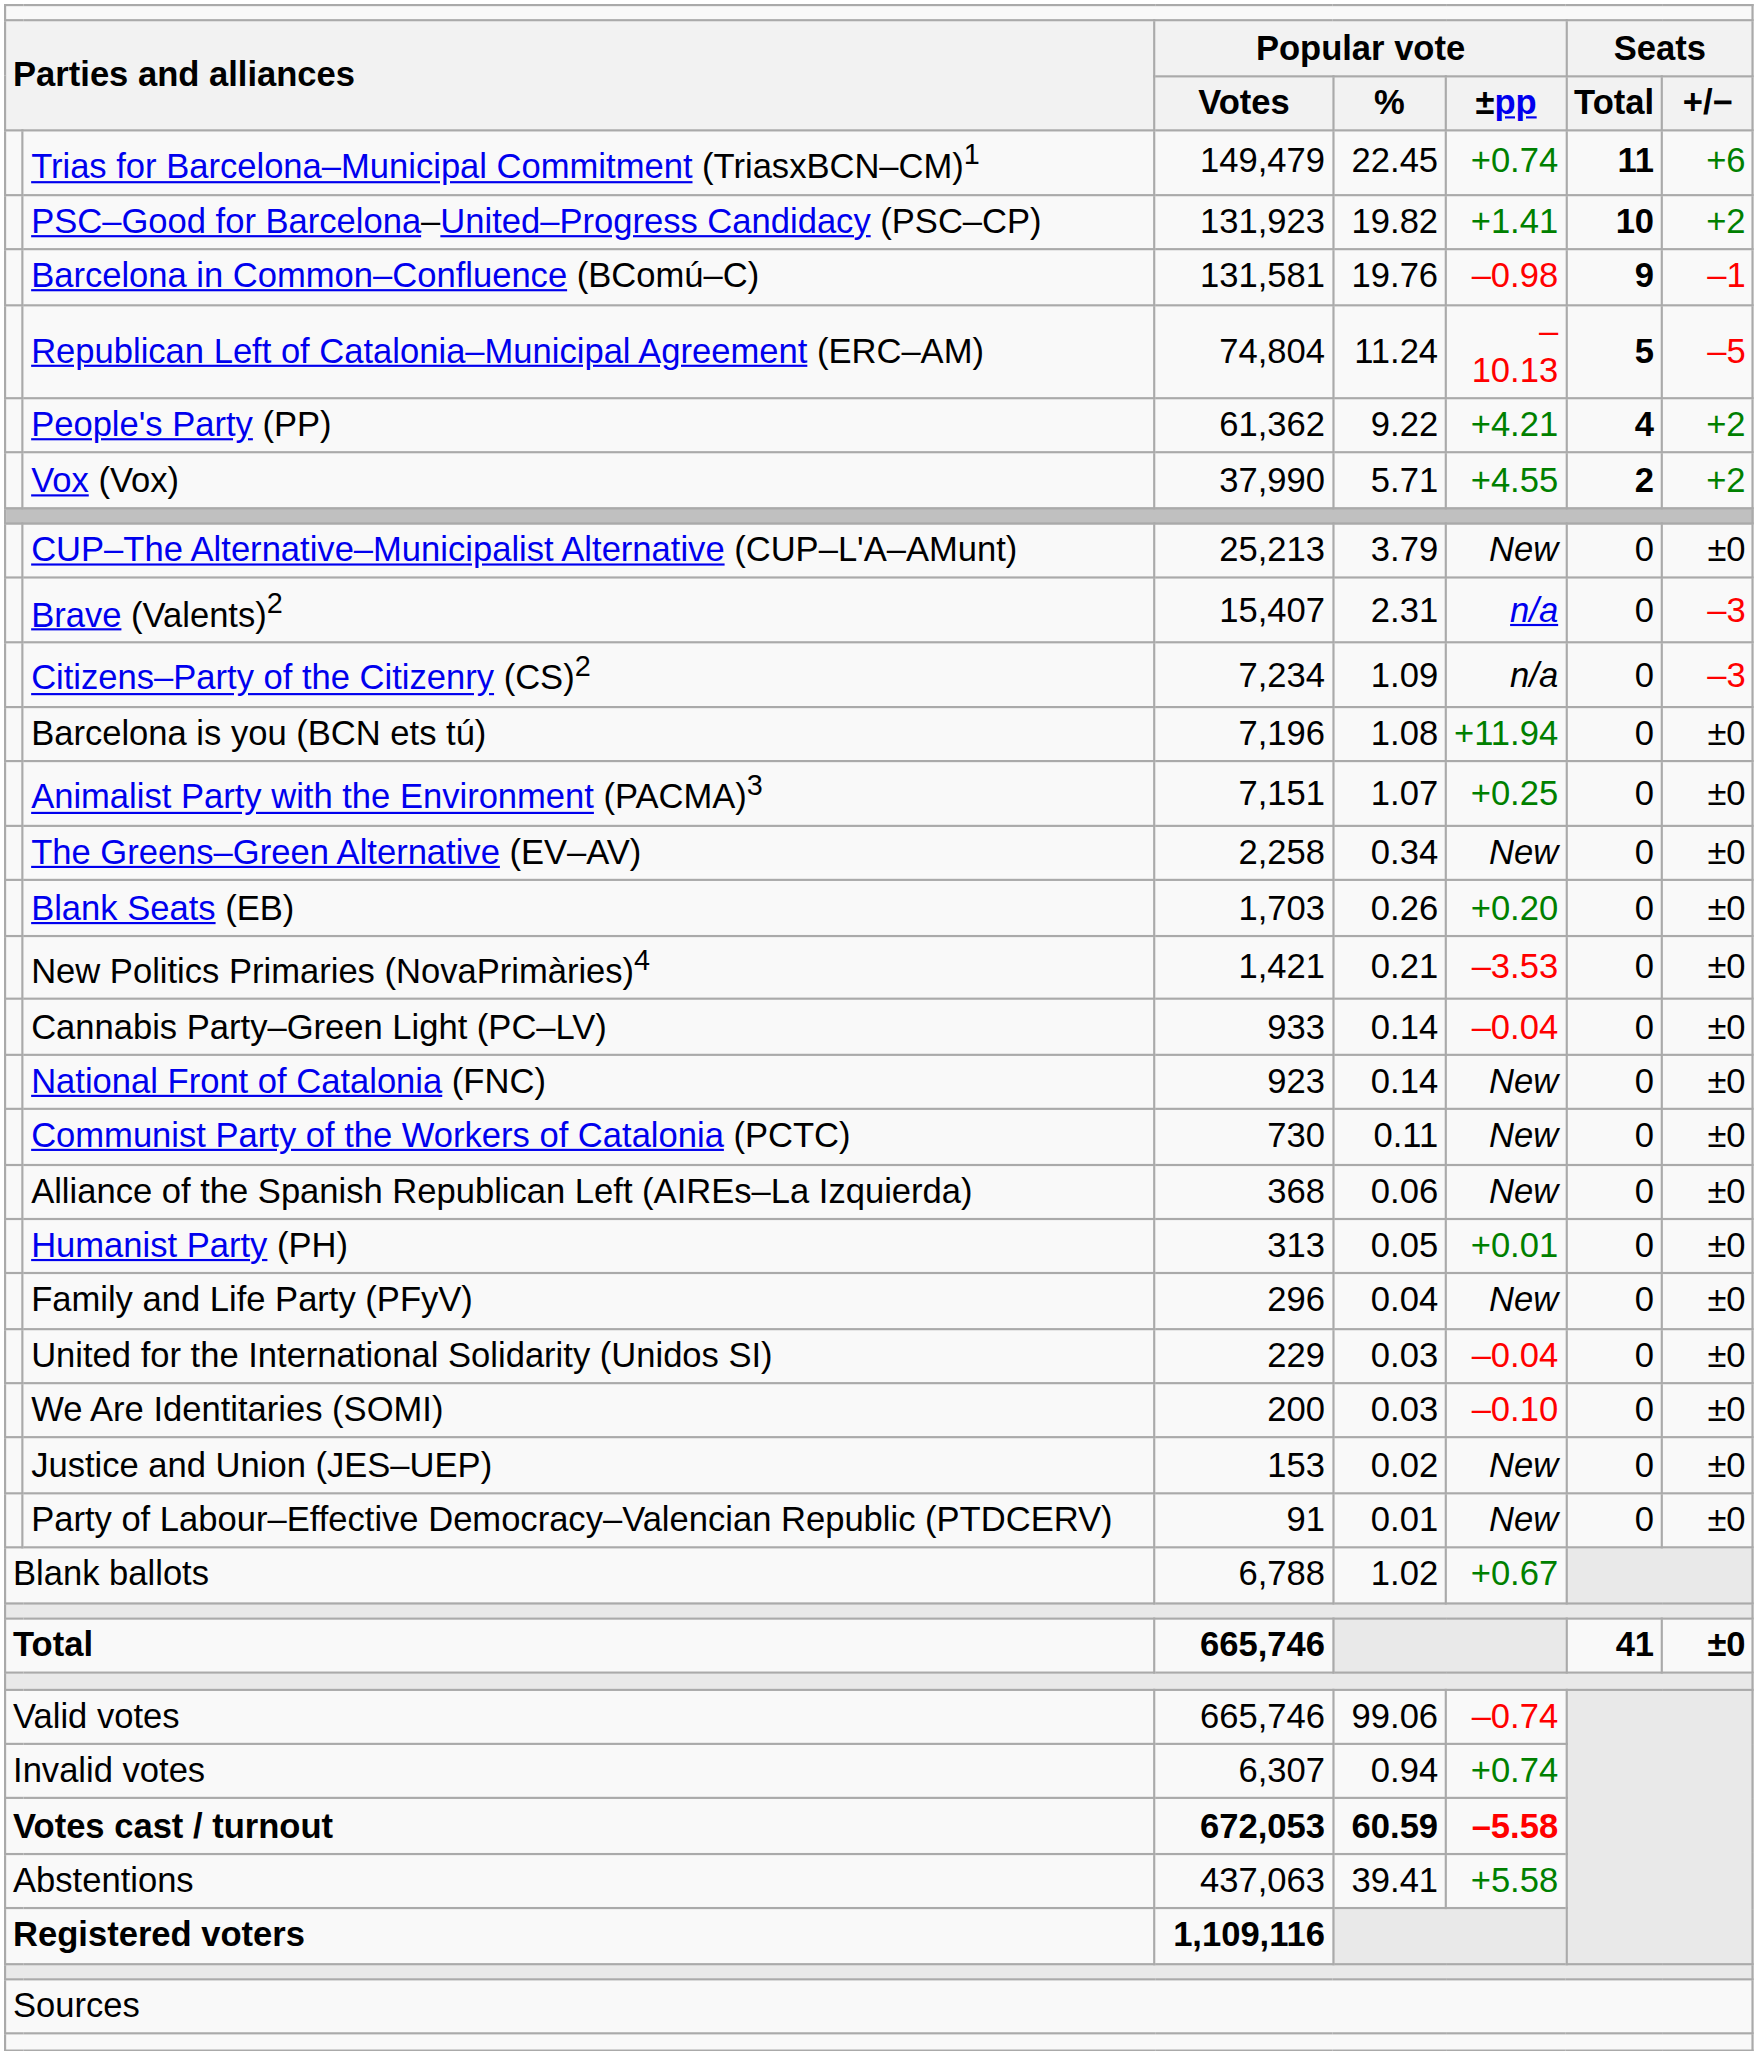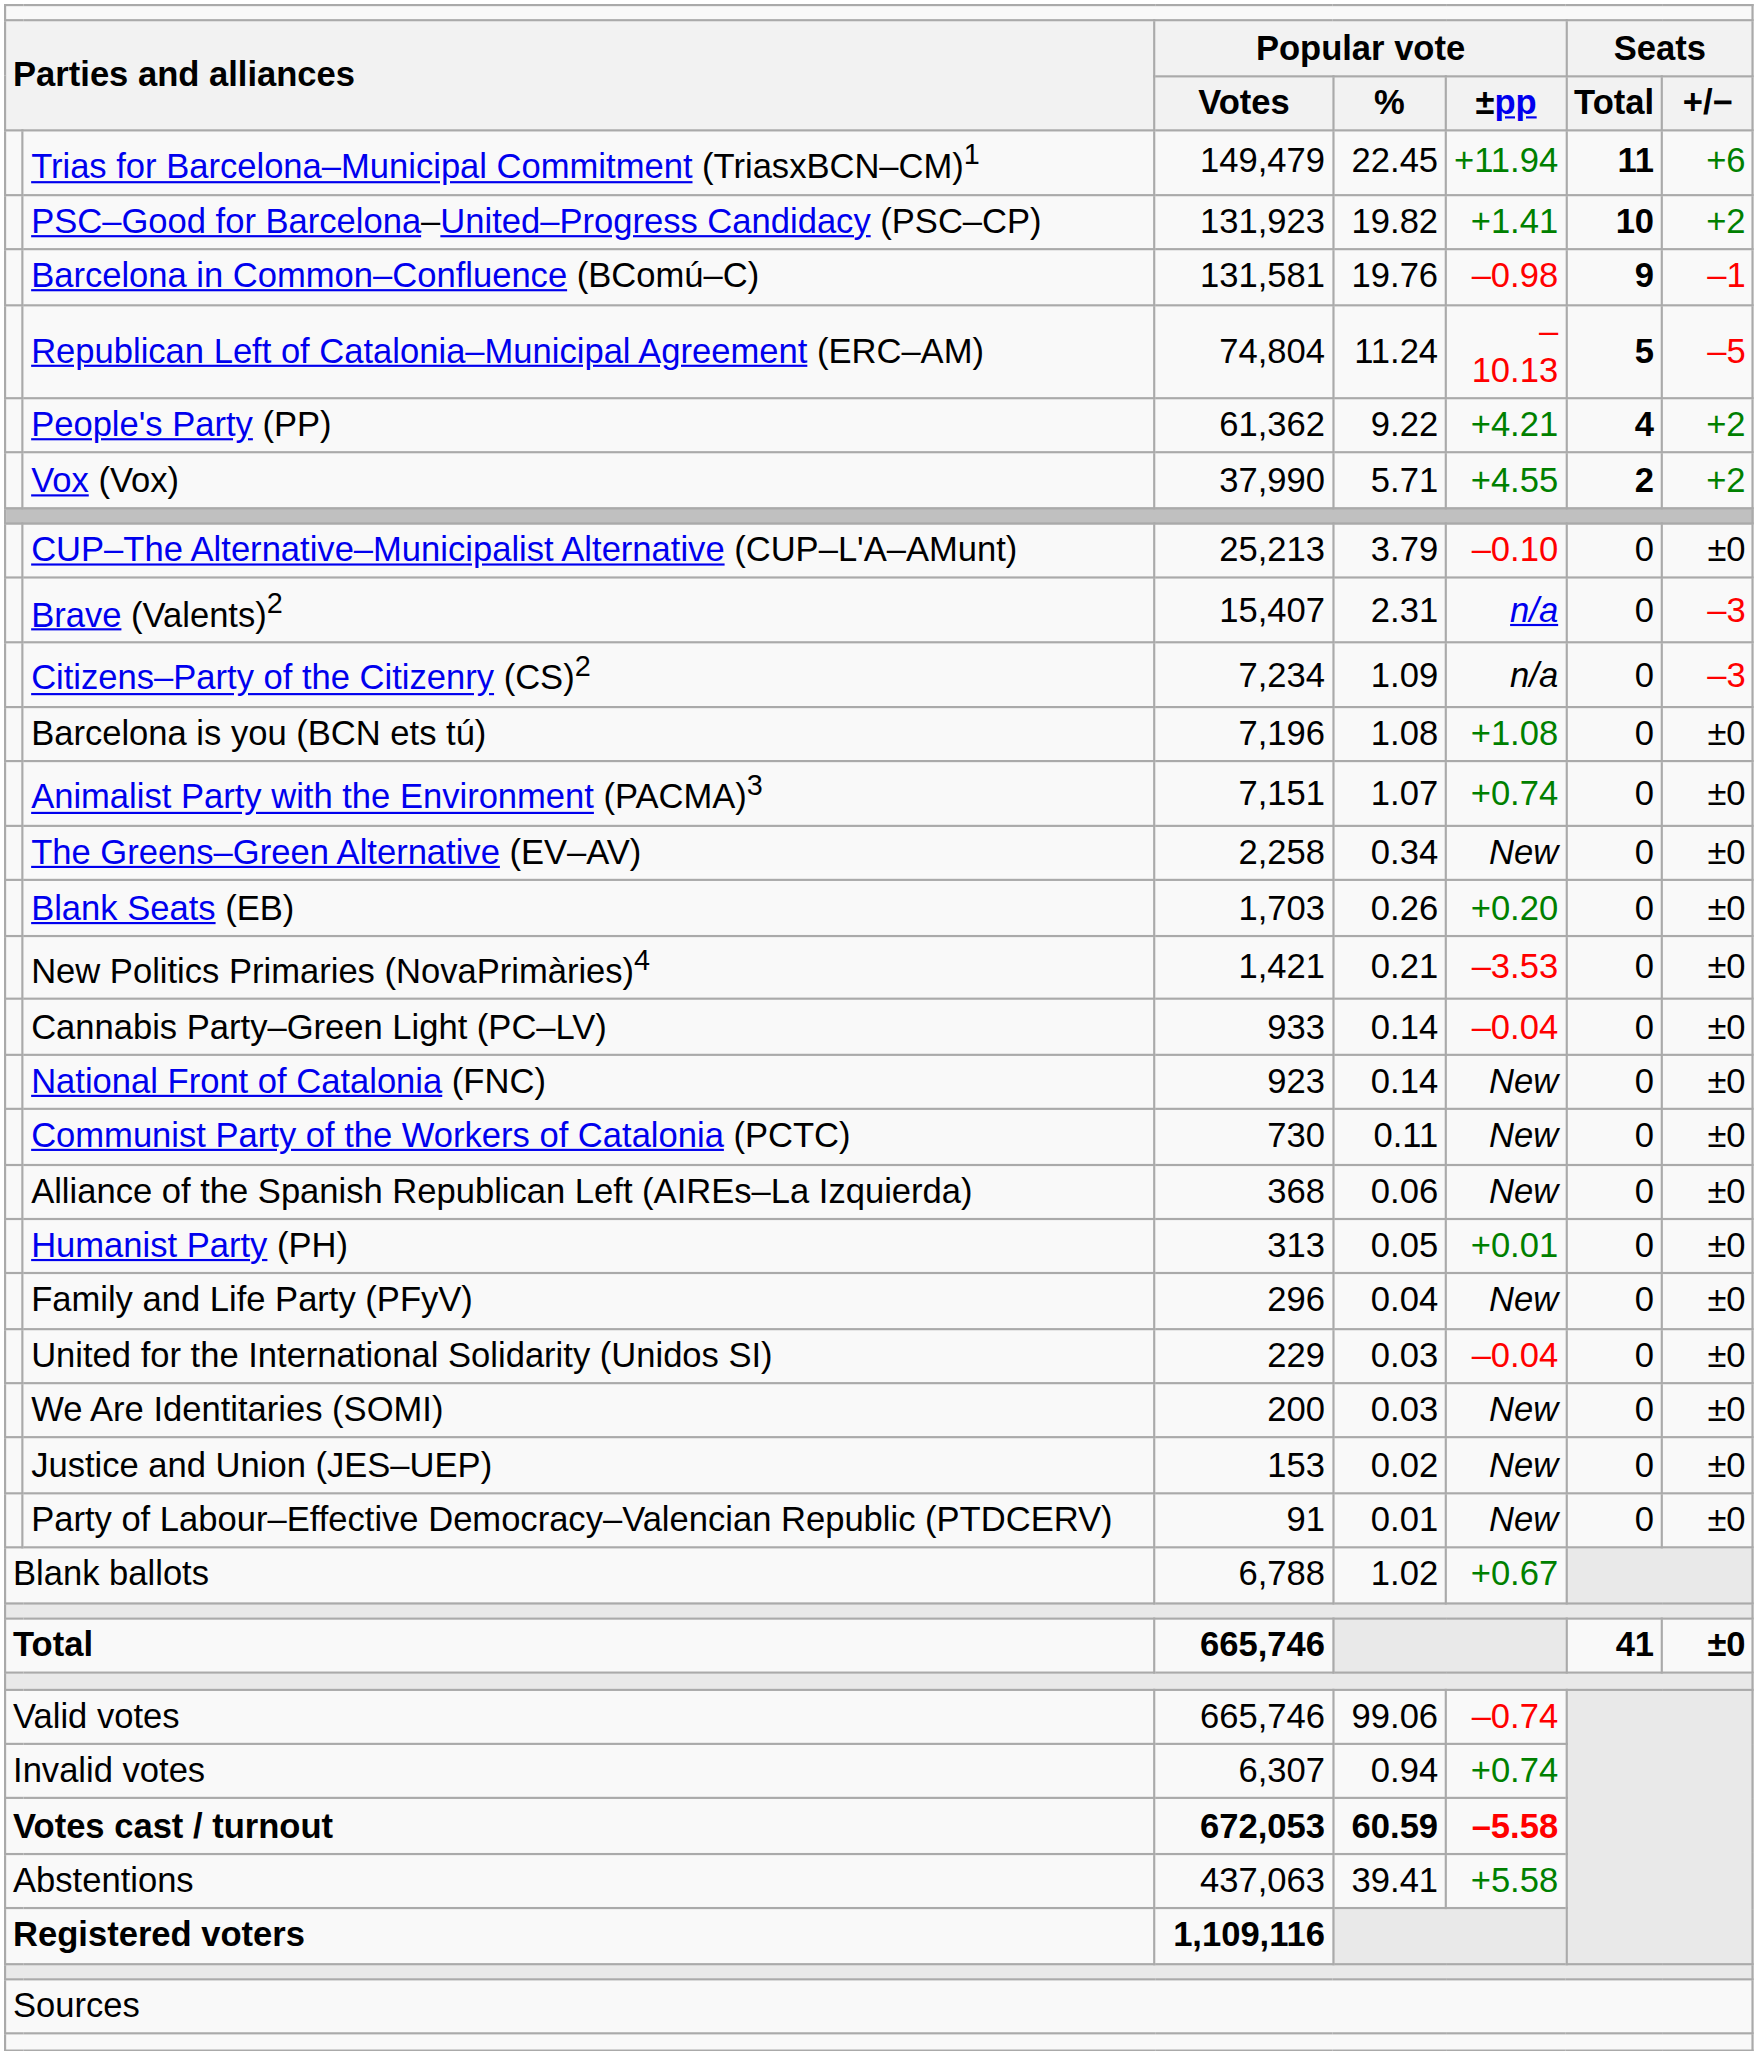(1514, 162) +0.74 -> (1506, 162) +11.94
(1524, 550) New -> (1515, 550) –0.10
(1506, 733) +11.94 -> (1514, 733) +1.08
(1514, 793) +0.25 -> (1514, 793) +0.74
(1515, 1410) –0.10 -> (1524, 1410) New
